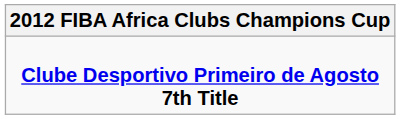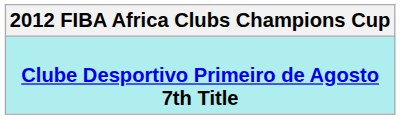(200, 86) no background -> (200, 86) paleturquoise background
